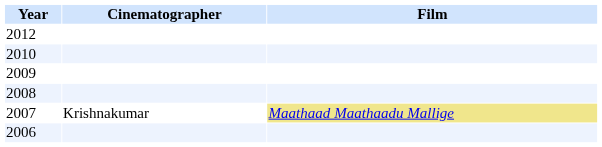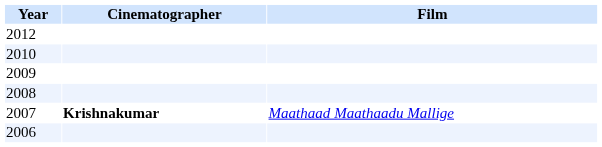(106, 113) normal -> (111, 113) bold
(361, 113) khaki background -> (361, 113) no background
